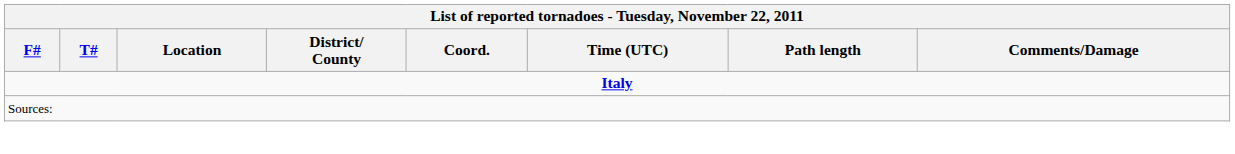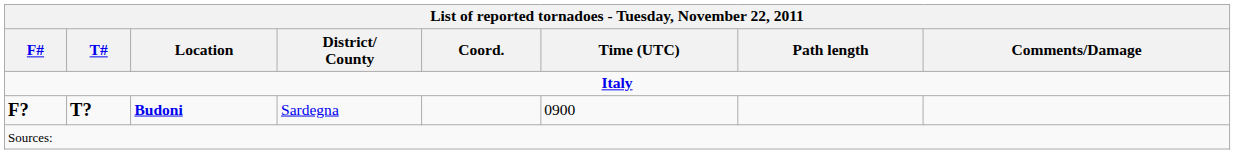+ row: (18, 110)
